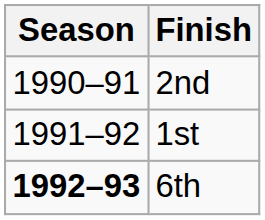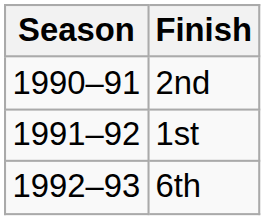(76, 186) bold -> (76, 186) normal
